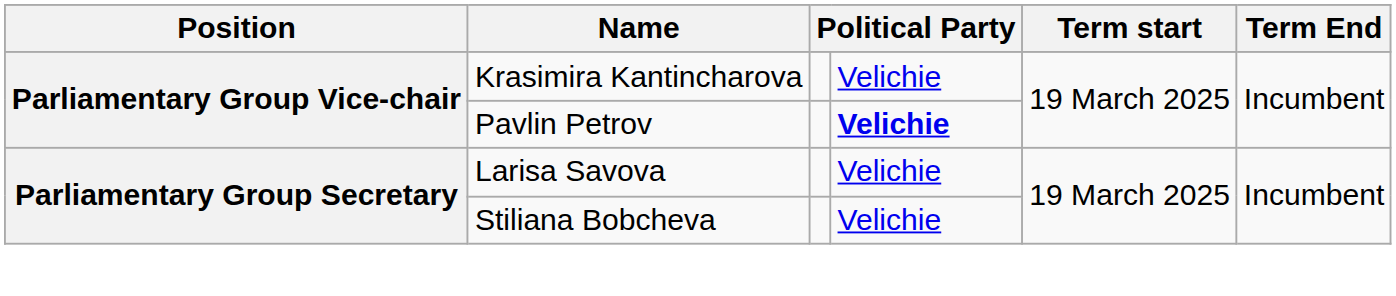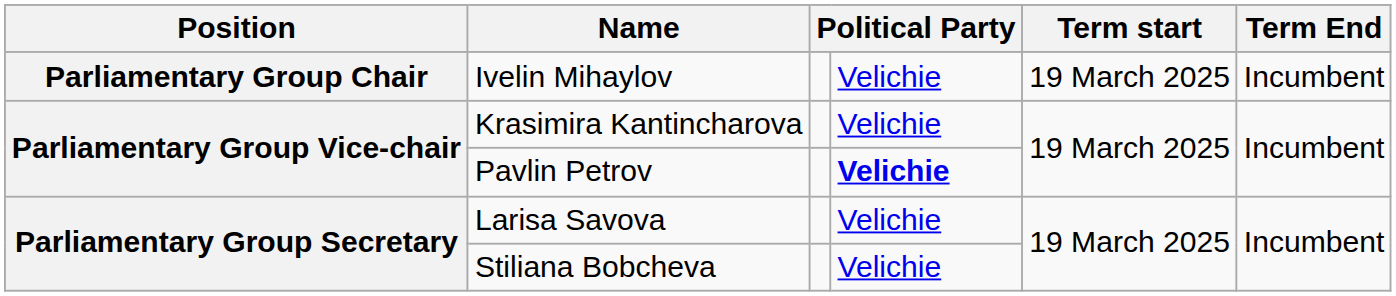+ row: (574, 76)
